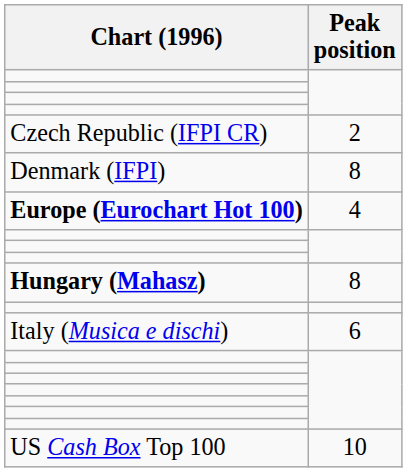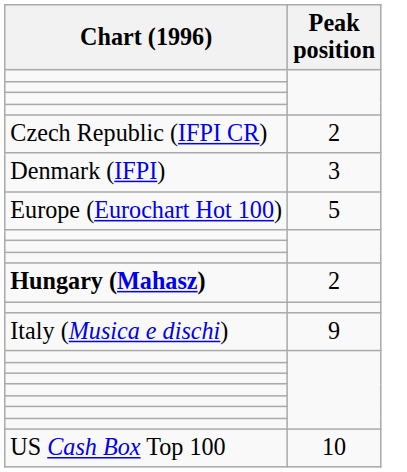(355, 172) 8 -> (334, 172) 3
(157, 210) bold -> (146, 210) normal
(355, 210) 4 -> (334, 210) 5
(355, 282) 8 -> (334, 282) 2
(355, 331) 6 -> (334, 331) 9
